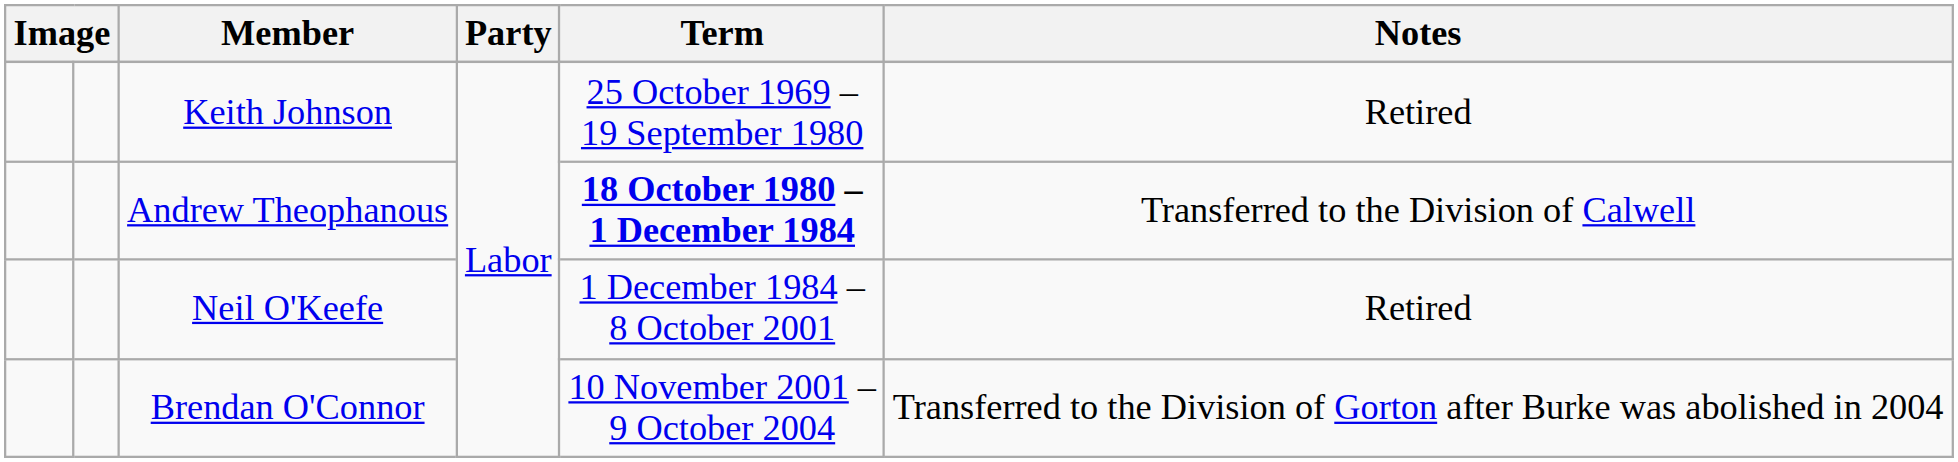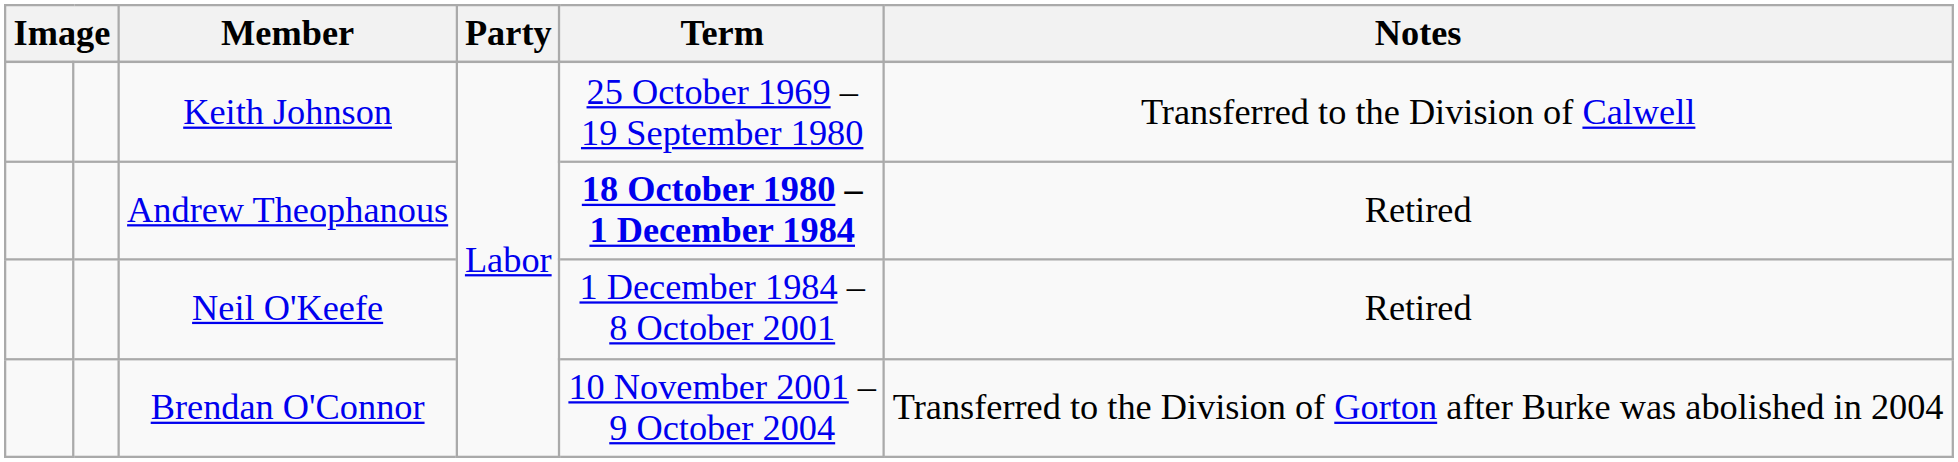(1418, 111) Retired -> (1418, 111) Transferred to the Division of Calwell
(1418, 209) Transferred to the Division of Calwell -> (1418, 209) Retired
